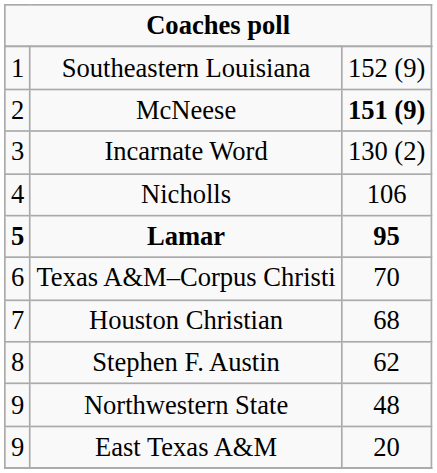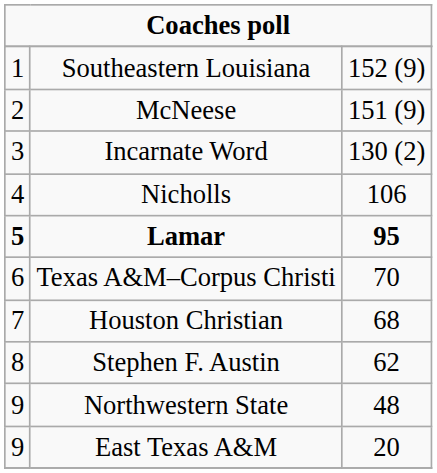(387, 109) bold -> (387, 109) normal
